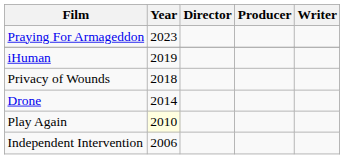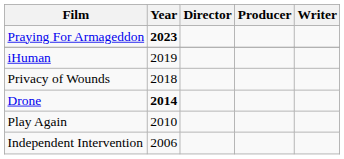(164, 36) normal -> (164, 36) bold
(164, 100) normal -> (164, 100) bold
(164, 121) lightyellow background -> (164, 121) no background
